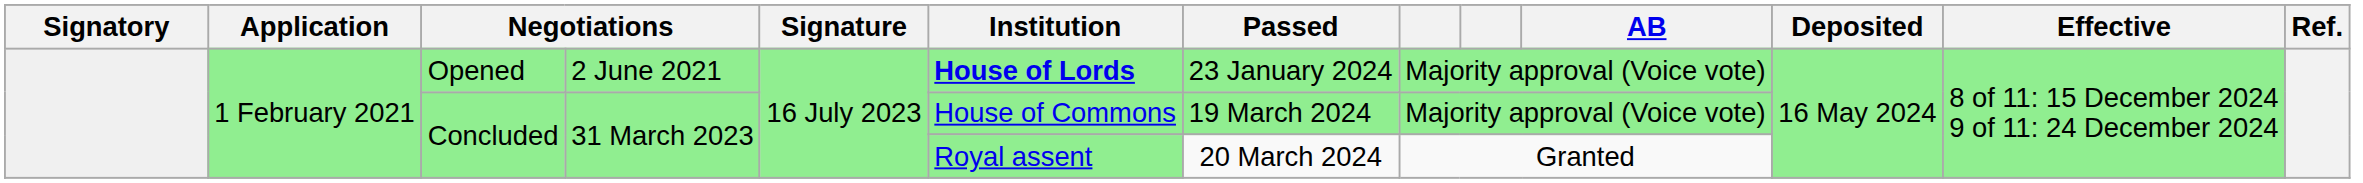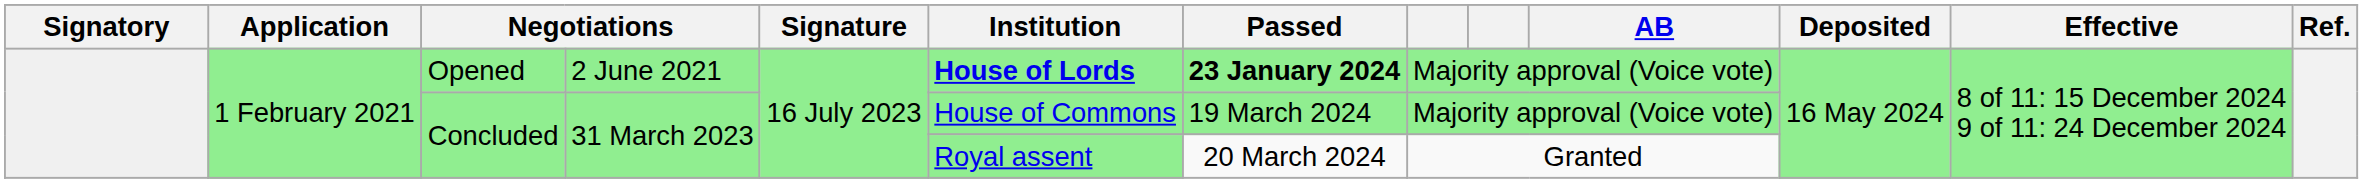(1291, 70) normal -> (1294, 70) bold
